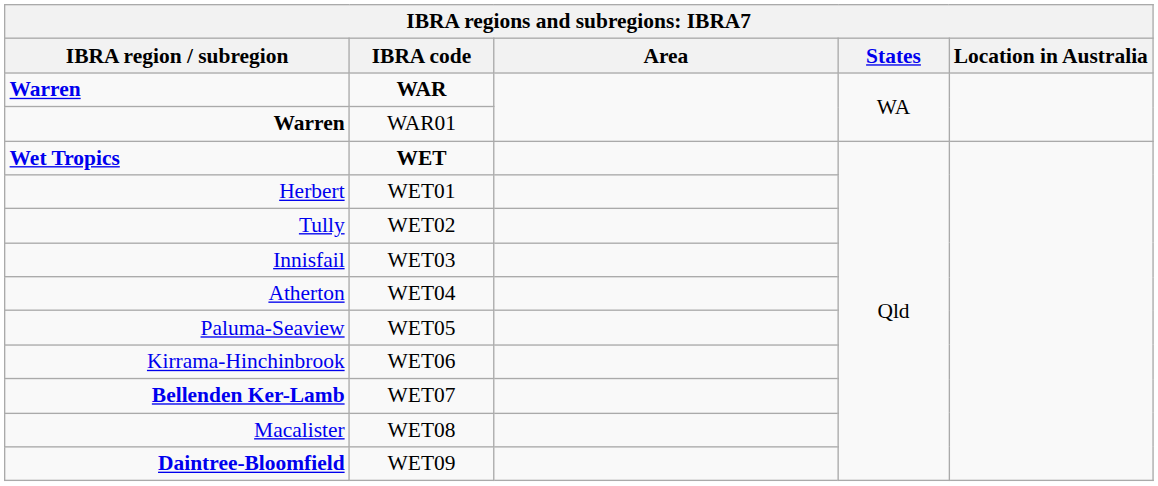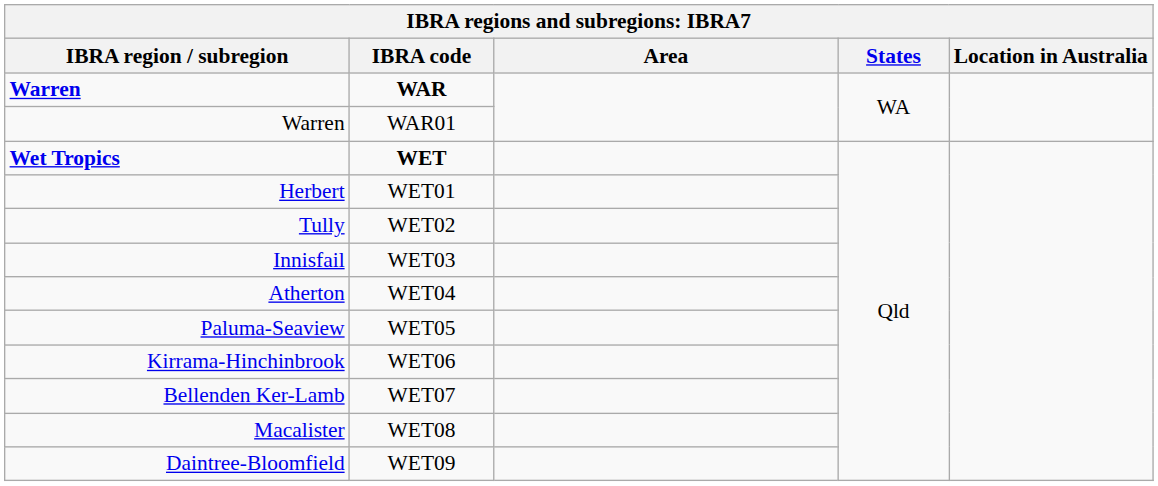(309, 123) bold -> (313, 123) normal
(248, 395) bold -> (254, 395) normal
(251, 463) bold -> (255, 463) normal
